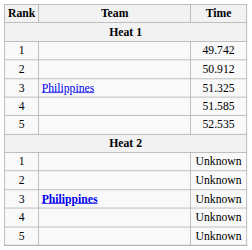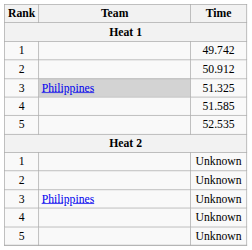(68, 87) no background -> (68, 87) lightgrey background
(70, 198) bold -> (68, 198) normal
